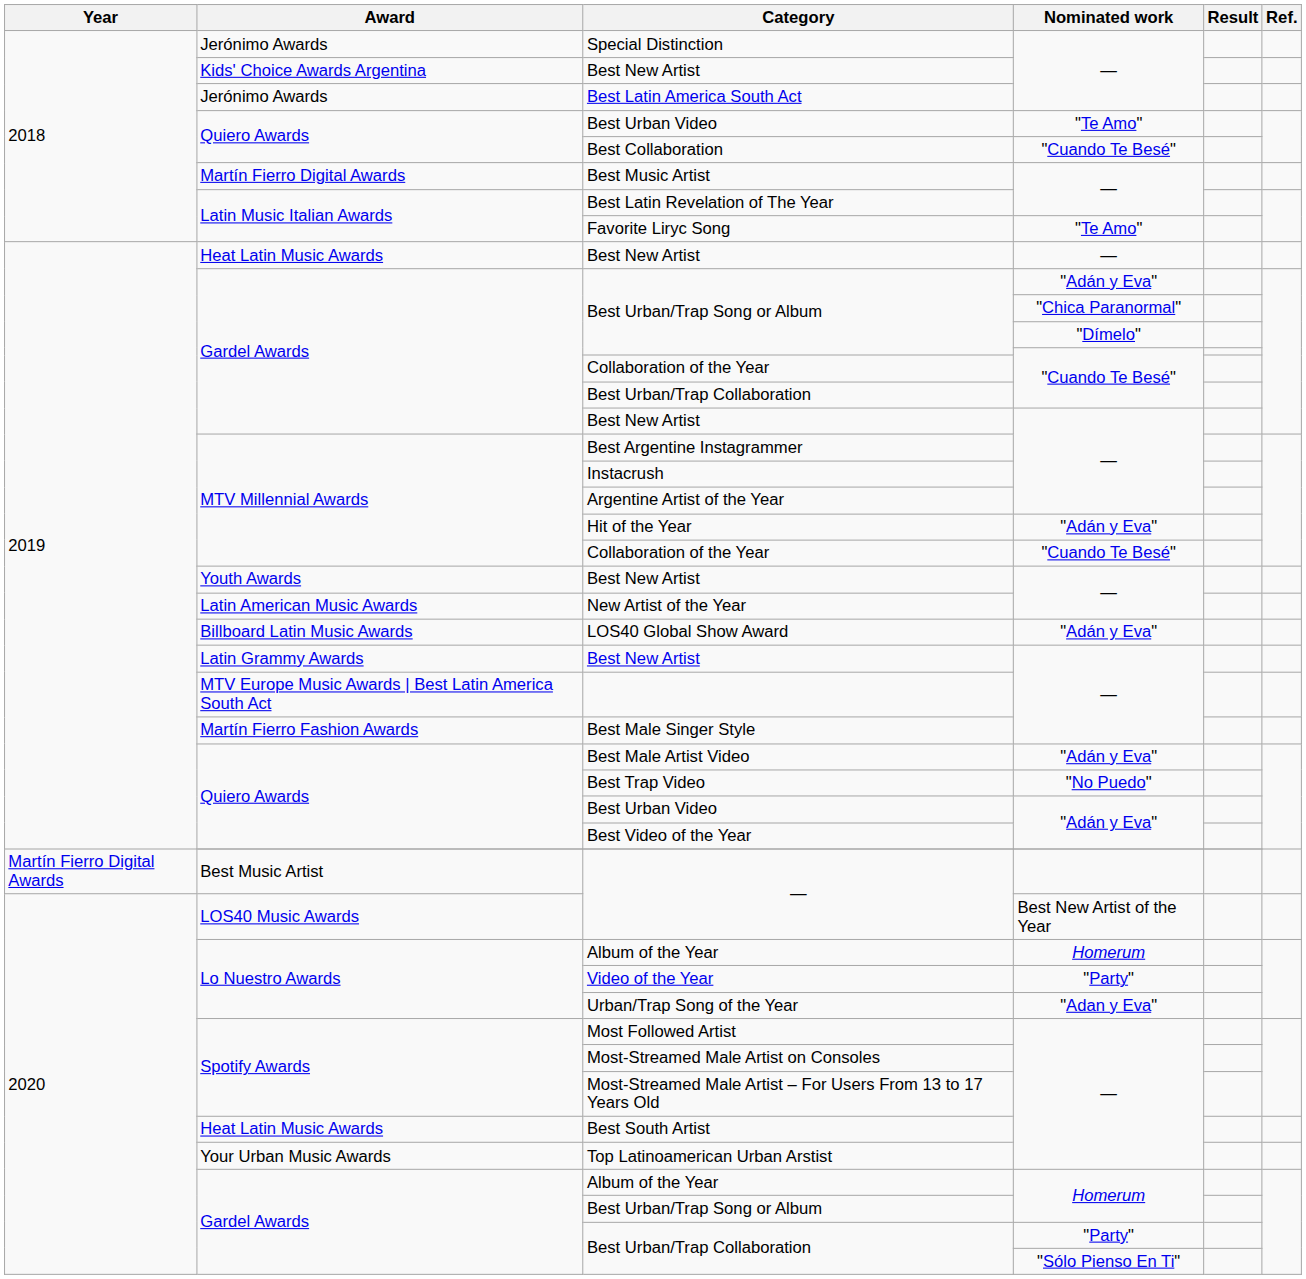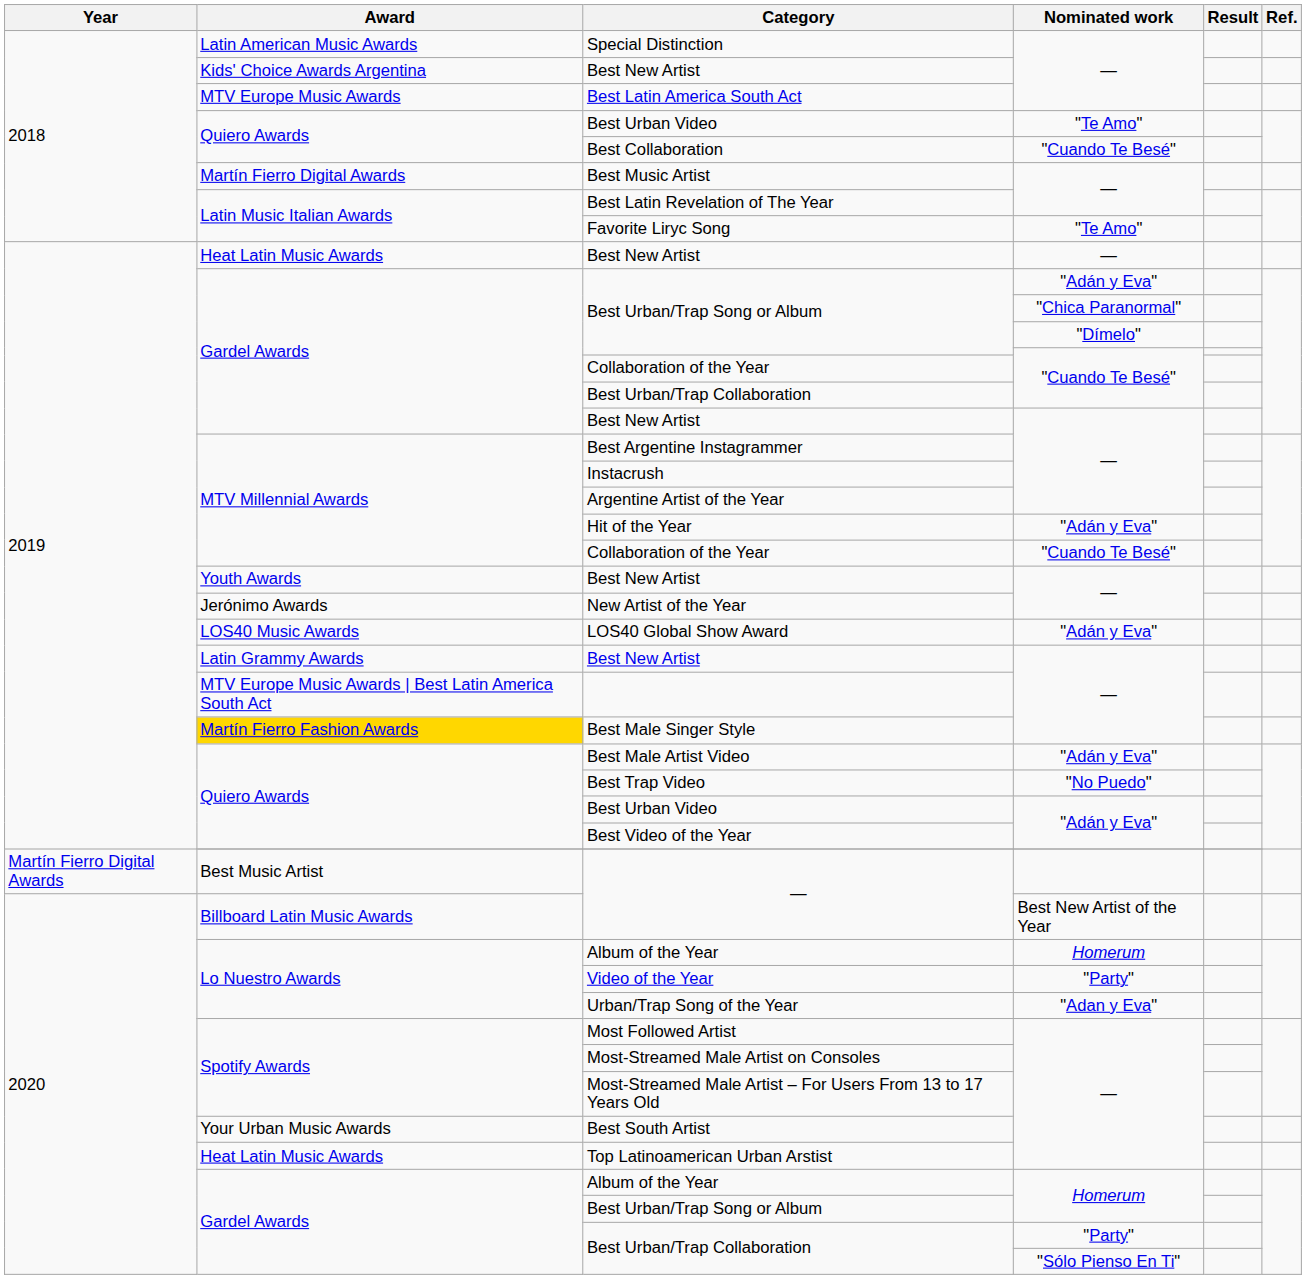(264, 44) Jerónimo Awards -> (309, 44) Latin American Music Awards
(264, 96) Jerónimo Awards -> (300, 96) MTV Europe Music Awards
(309, 605) Latin American Music Awards -> (264, 605) Jerónimo Awards
(306, 632) Billboard Latin Music Awards -> (280, 632) LOS40 Music Awards
(309, 730) no background -> (309, 730) gold background
(280, 916) LOS40 Music Awards -> (306, 916) Billboard Latin Music Awards
(292, 1129) Heat Latin Music Awards -> (296, 1129) Your Urban Music Awards
(296, 1155) Your Urban Music Awards -> (292, 1155) Heat Latin Music Awards
